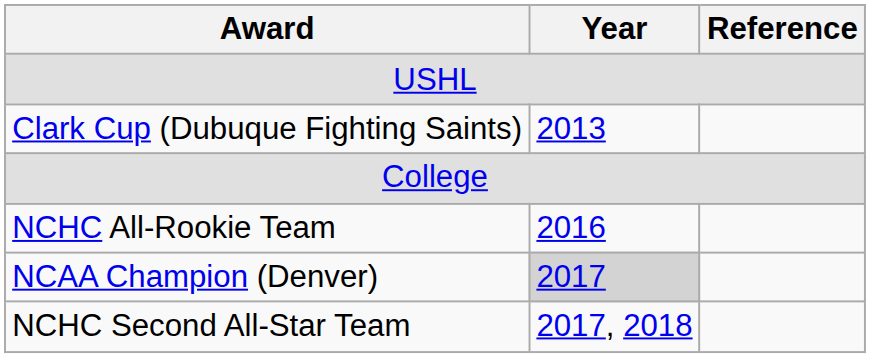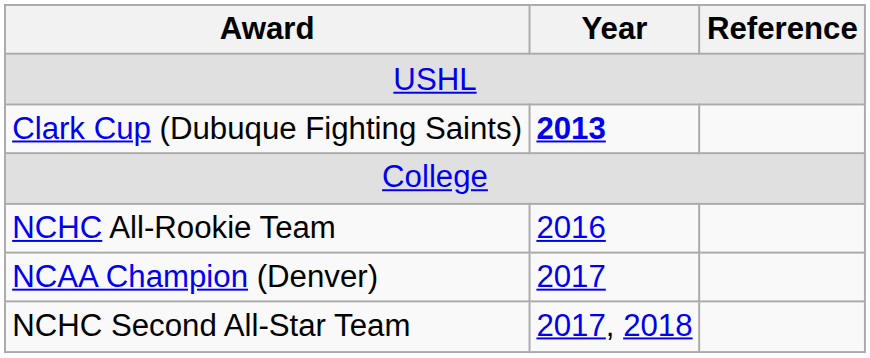(571, 128) normal -> (571, 128) bold
(571, 276) lightgrey background -> (571, 276) no background
